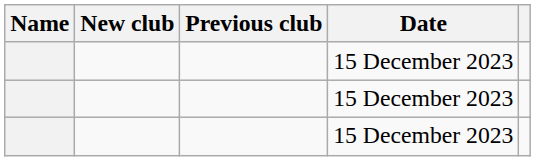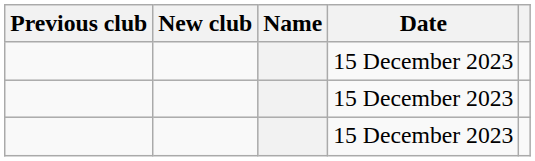columns swapped: (40, 23) <-> (254, 23)
